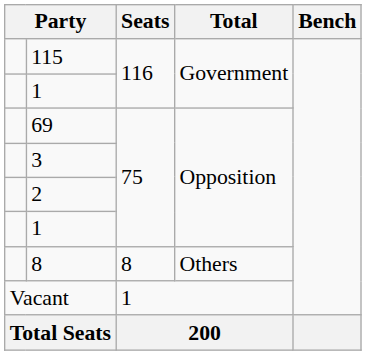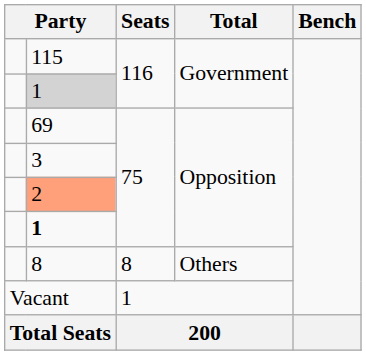(37, 90) no background -> (37, 90) lightgrey background
(37, 194) no background -> (37, 194) lightsalmon background
(37, 228) normal -> (37, 228) bold
